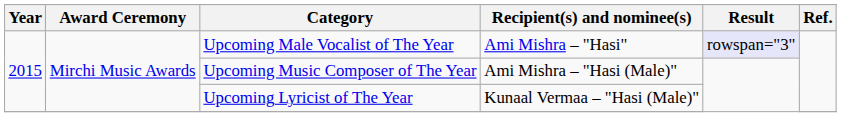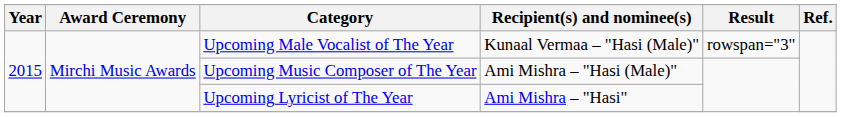(556, 44) Ami Mishra – "Hasi" -> (592, 44) Kunaal Vermaa – "Hasi (Male)"
(751, 44) lavender background -> (751, 44) no background
(592, 97) Kunaal Vermaa – "Hasi (Male)" -> (556, 97) Ami Mishra – "Hasi"
